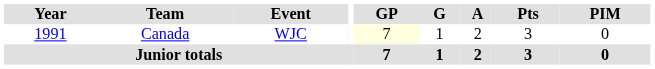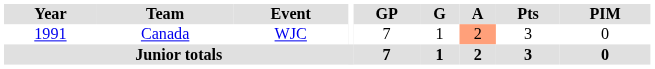(387, 34) lightyellow background -> (387, 34) no background
(478, 34) no background -> (478, 34) lightsalmon background
